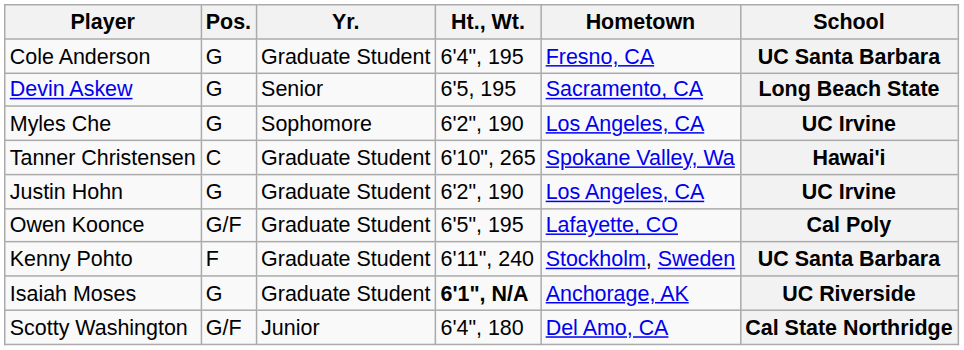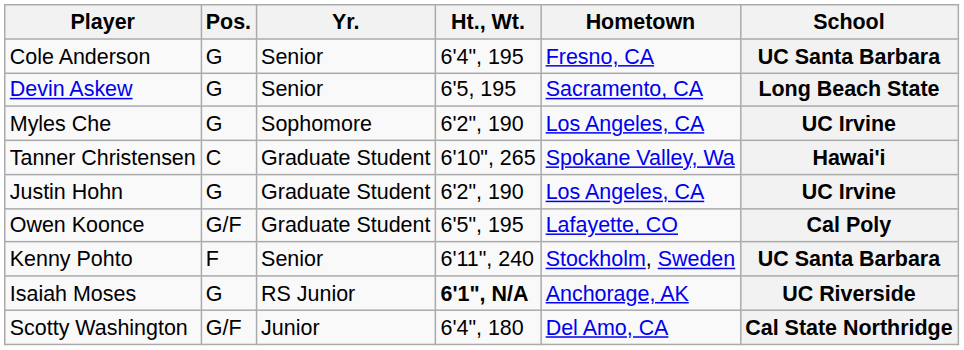(346, 56) Graduate Student -> (292, 56) Senior
(346, 259) Graduate Student -> (292, 259) Senior
(346, 293) Graduate Student -> (308, 293) RS Junior
